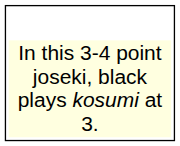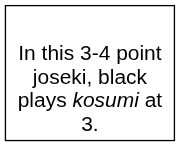(90, 88) lightyellow background -> (90, 88) no background
